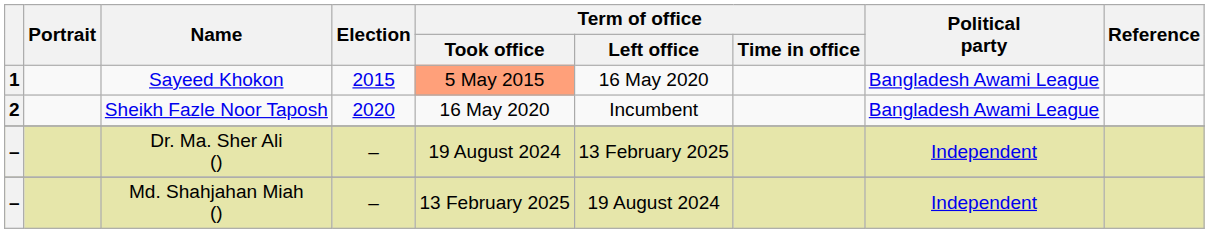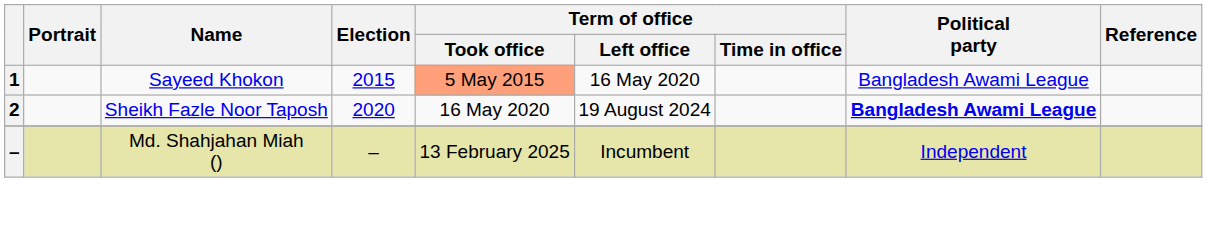(654, 110) Incumbent -> (645, 110) 19 August 2024
(984, 110) normal -> (974, 110) bold
- row: (216, 151)
(654, 202) 19 August 2024 -> (645, 151) Incumbent
